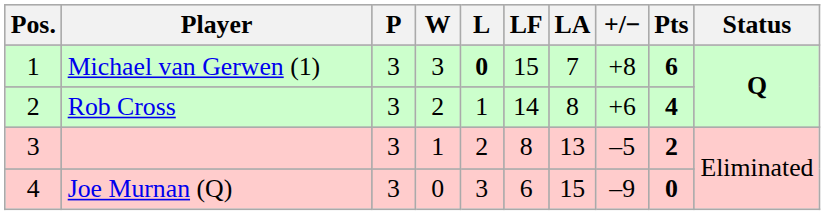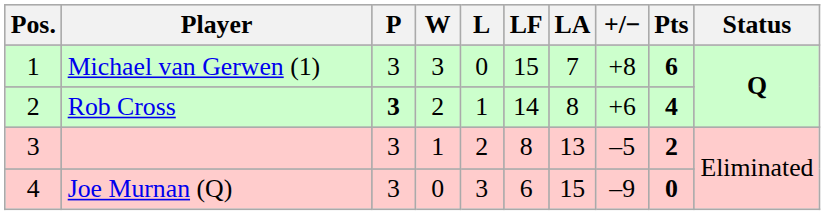(482, 65) bold -> (482, 65) normal
(394, 106) normal -> (394, 106) bold
